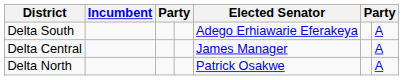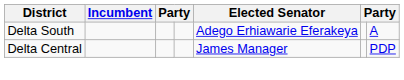(379, 48) A -> (383, 48) PDP
- row: (40, 66)
